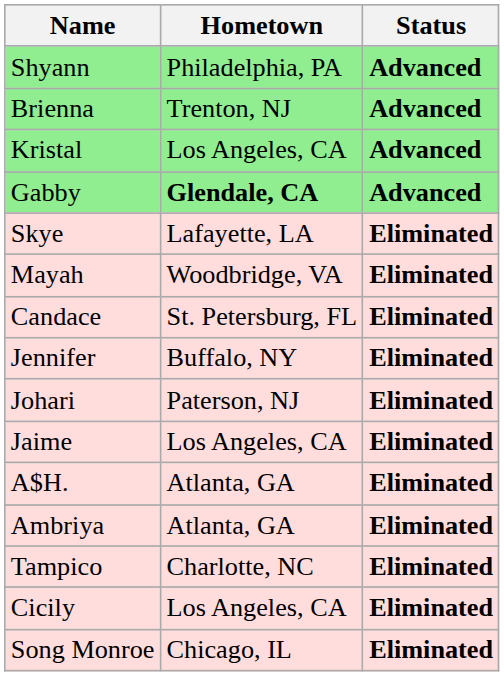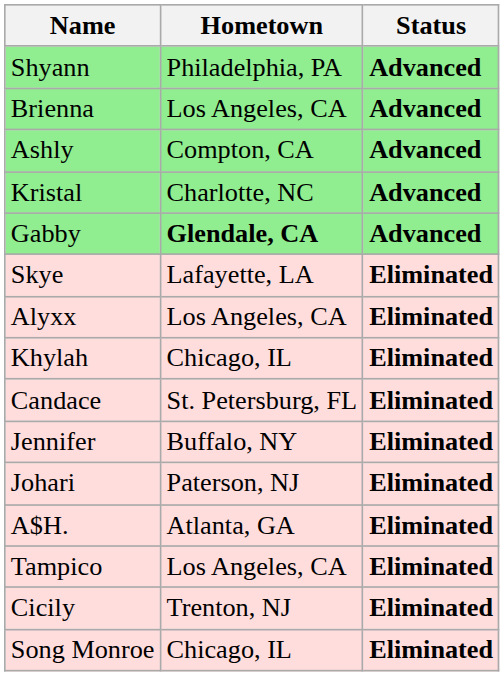(229, 108) Trenton, NJ -> (257, 108) Los Angeles, CA
+ row: (42, 150)
(257, 150) Los Angeles, CA -> (240, 191) Charlotte, NC
+ row: (44, 316)
- row: (47, 274)
+ row: (49, 358)
- row: (41, 441)
- row: (58, 524)
(240, 566) Charlotte, NC -> (257, 566) Los Angeles, CA
(257, 607) Los Angeles, CA -> (229, 607) Trenton, NJ
